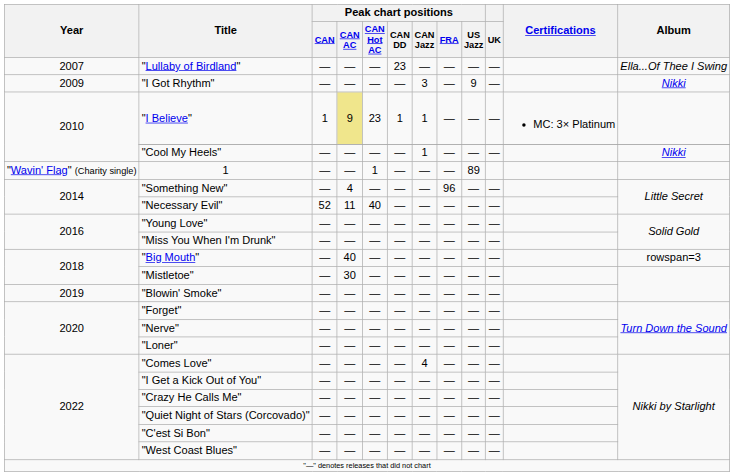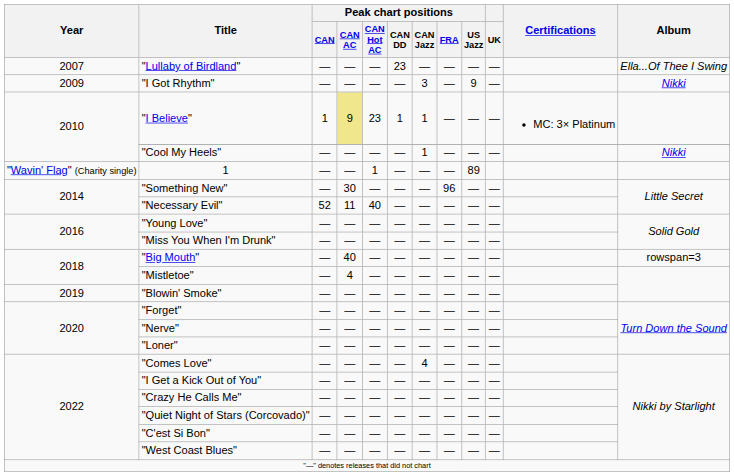(350, 188) 4 -> (350, 188) 30
(350, 275) 30 -> (350, 275) 4
